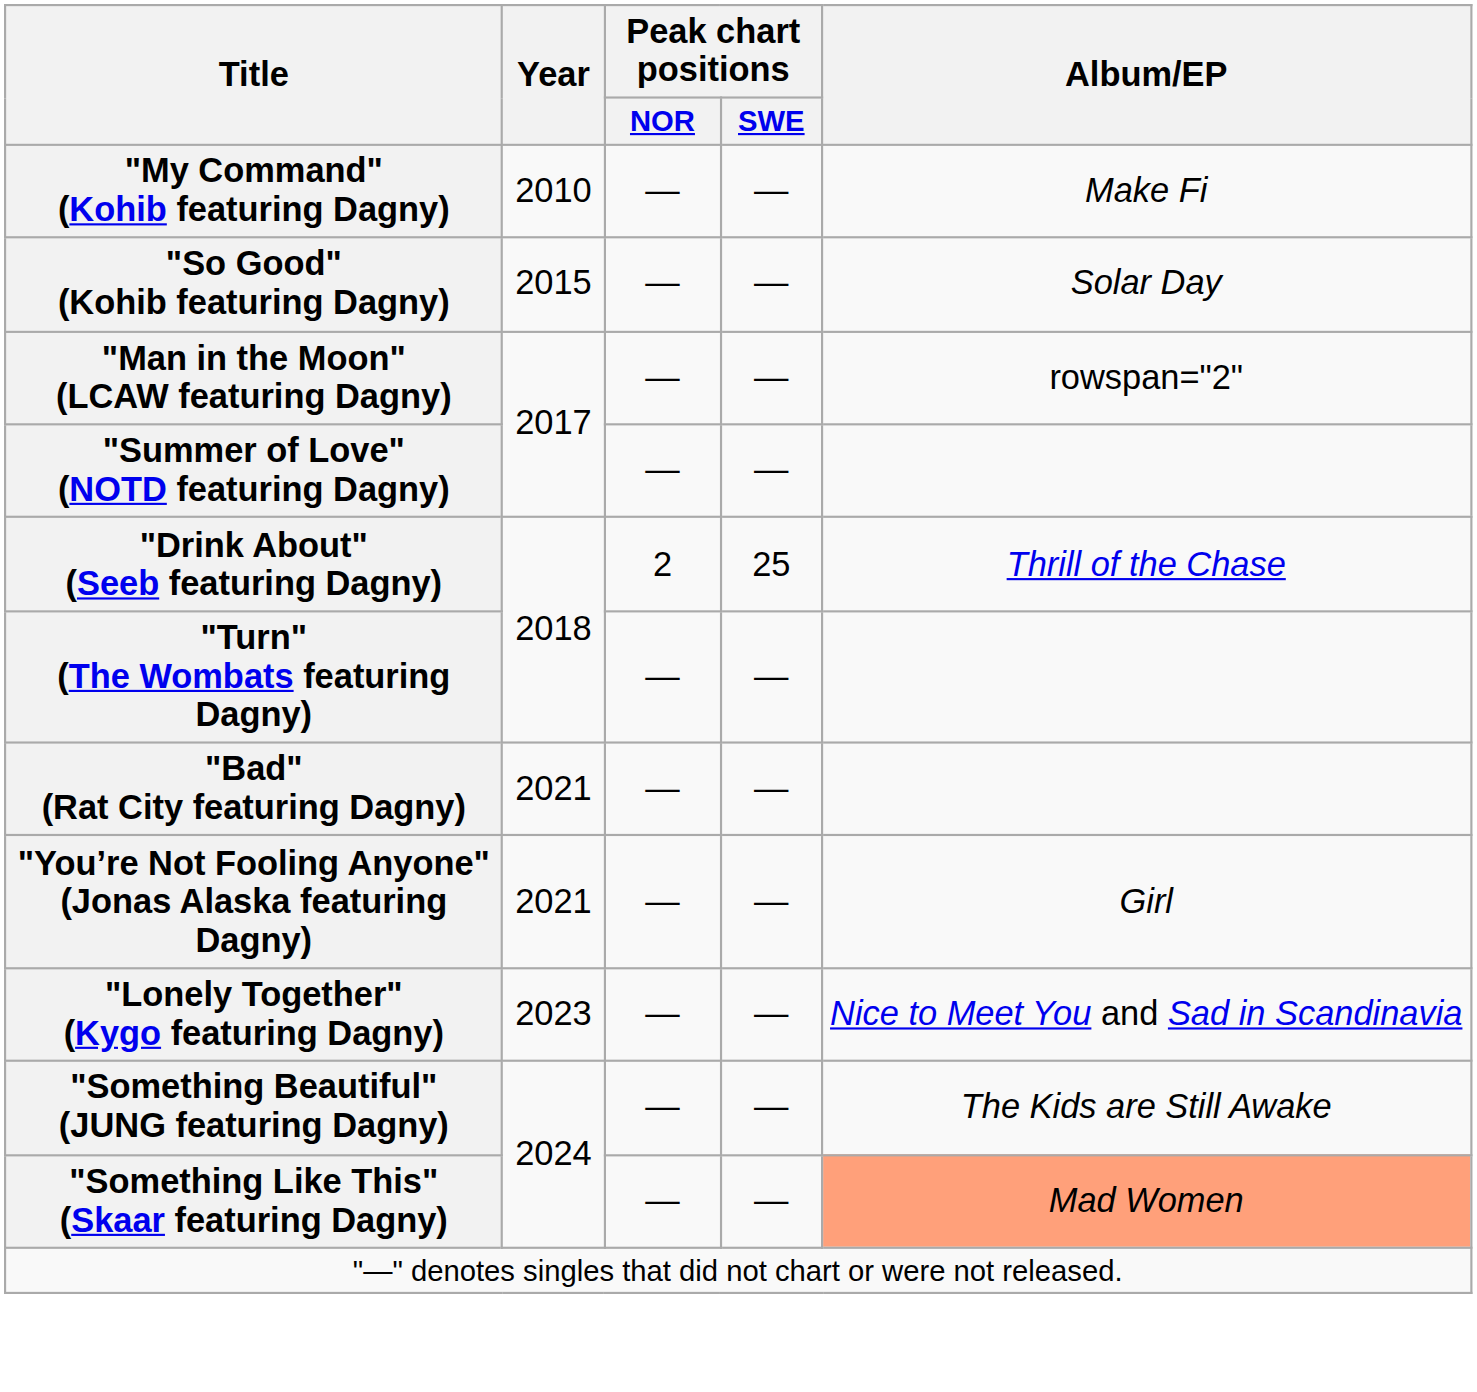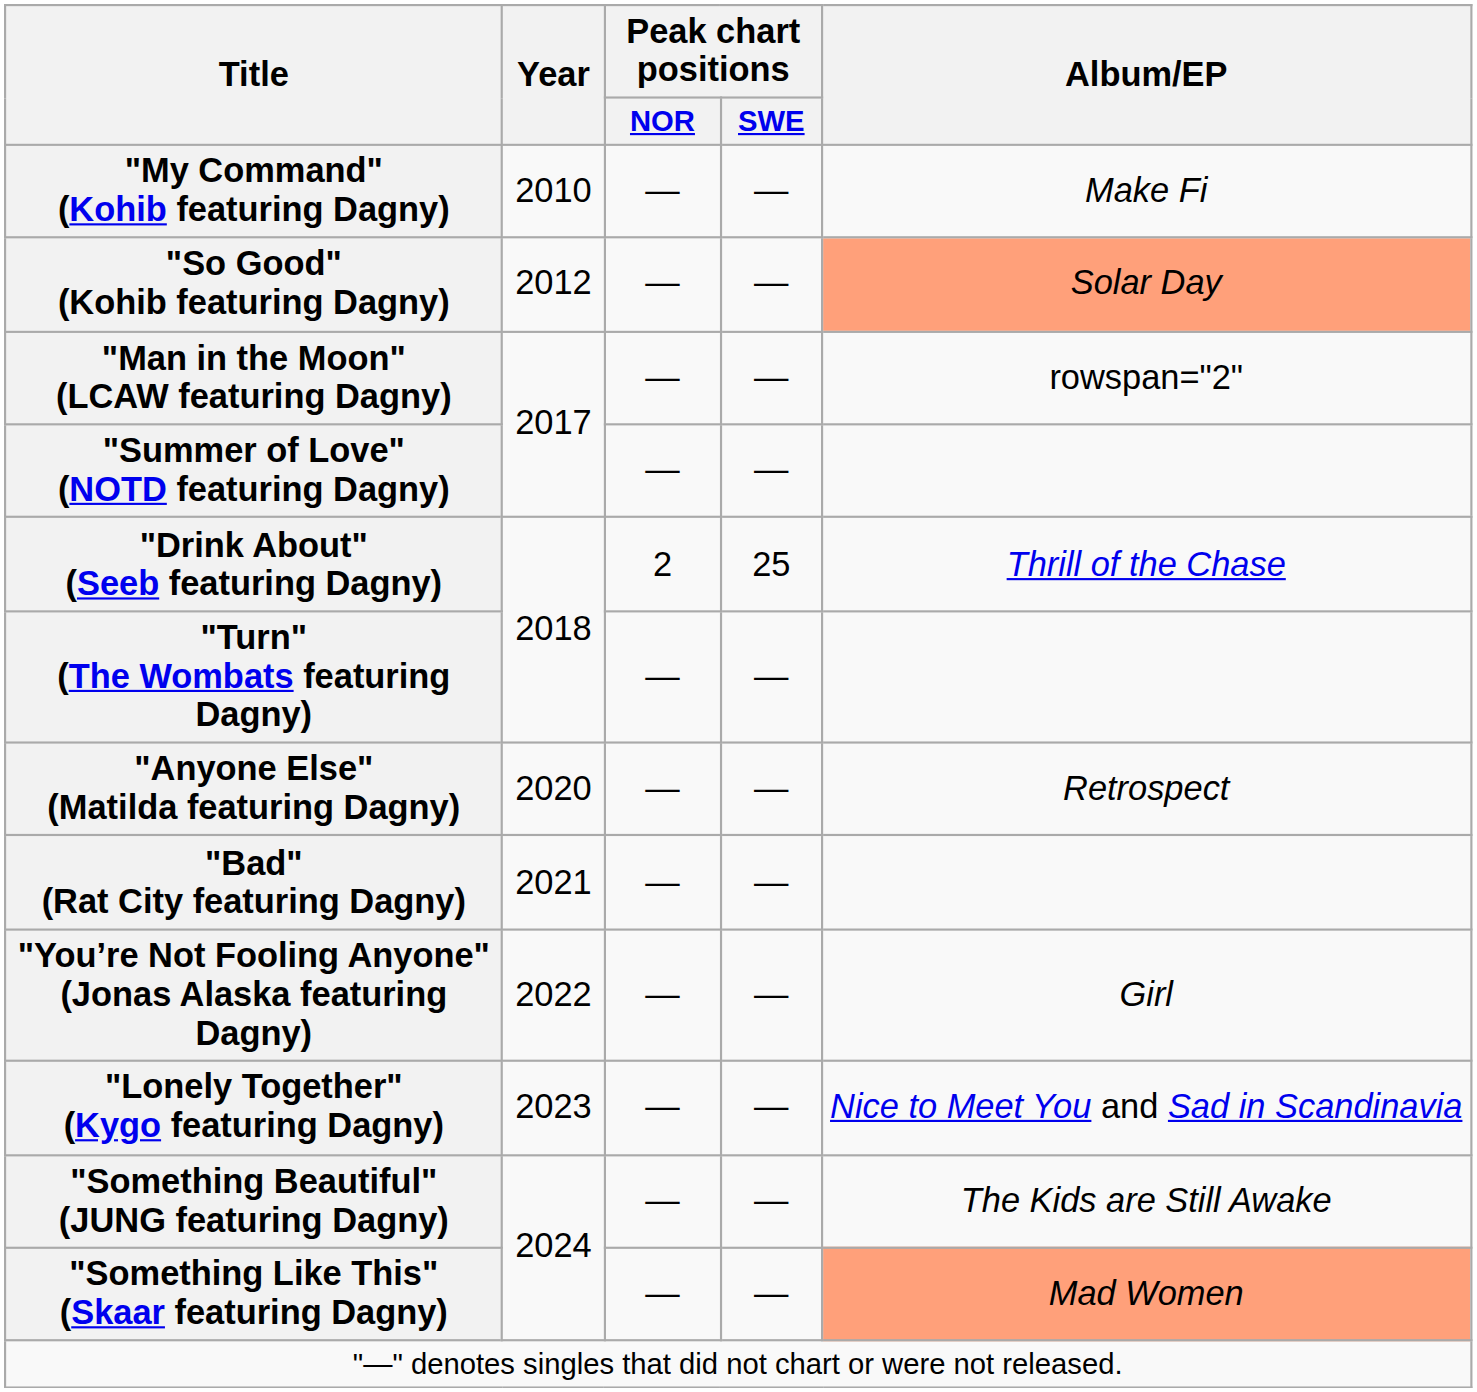(553, 283) 2015 -> (553, 283) 2012
(1146, 283) no background -> (1146, 283) lightsalmon background
+ row: (254, 788)
(553, 901) 2021 -> (553, 994) 2022
